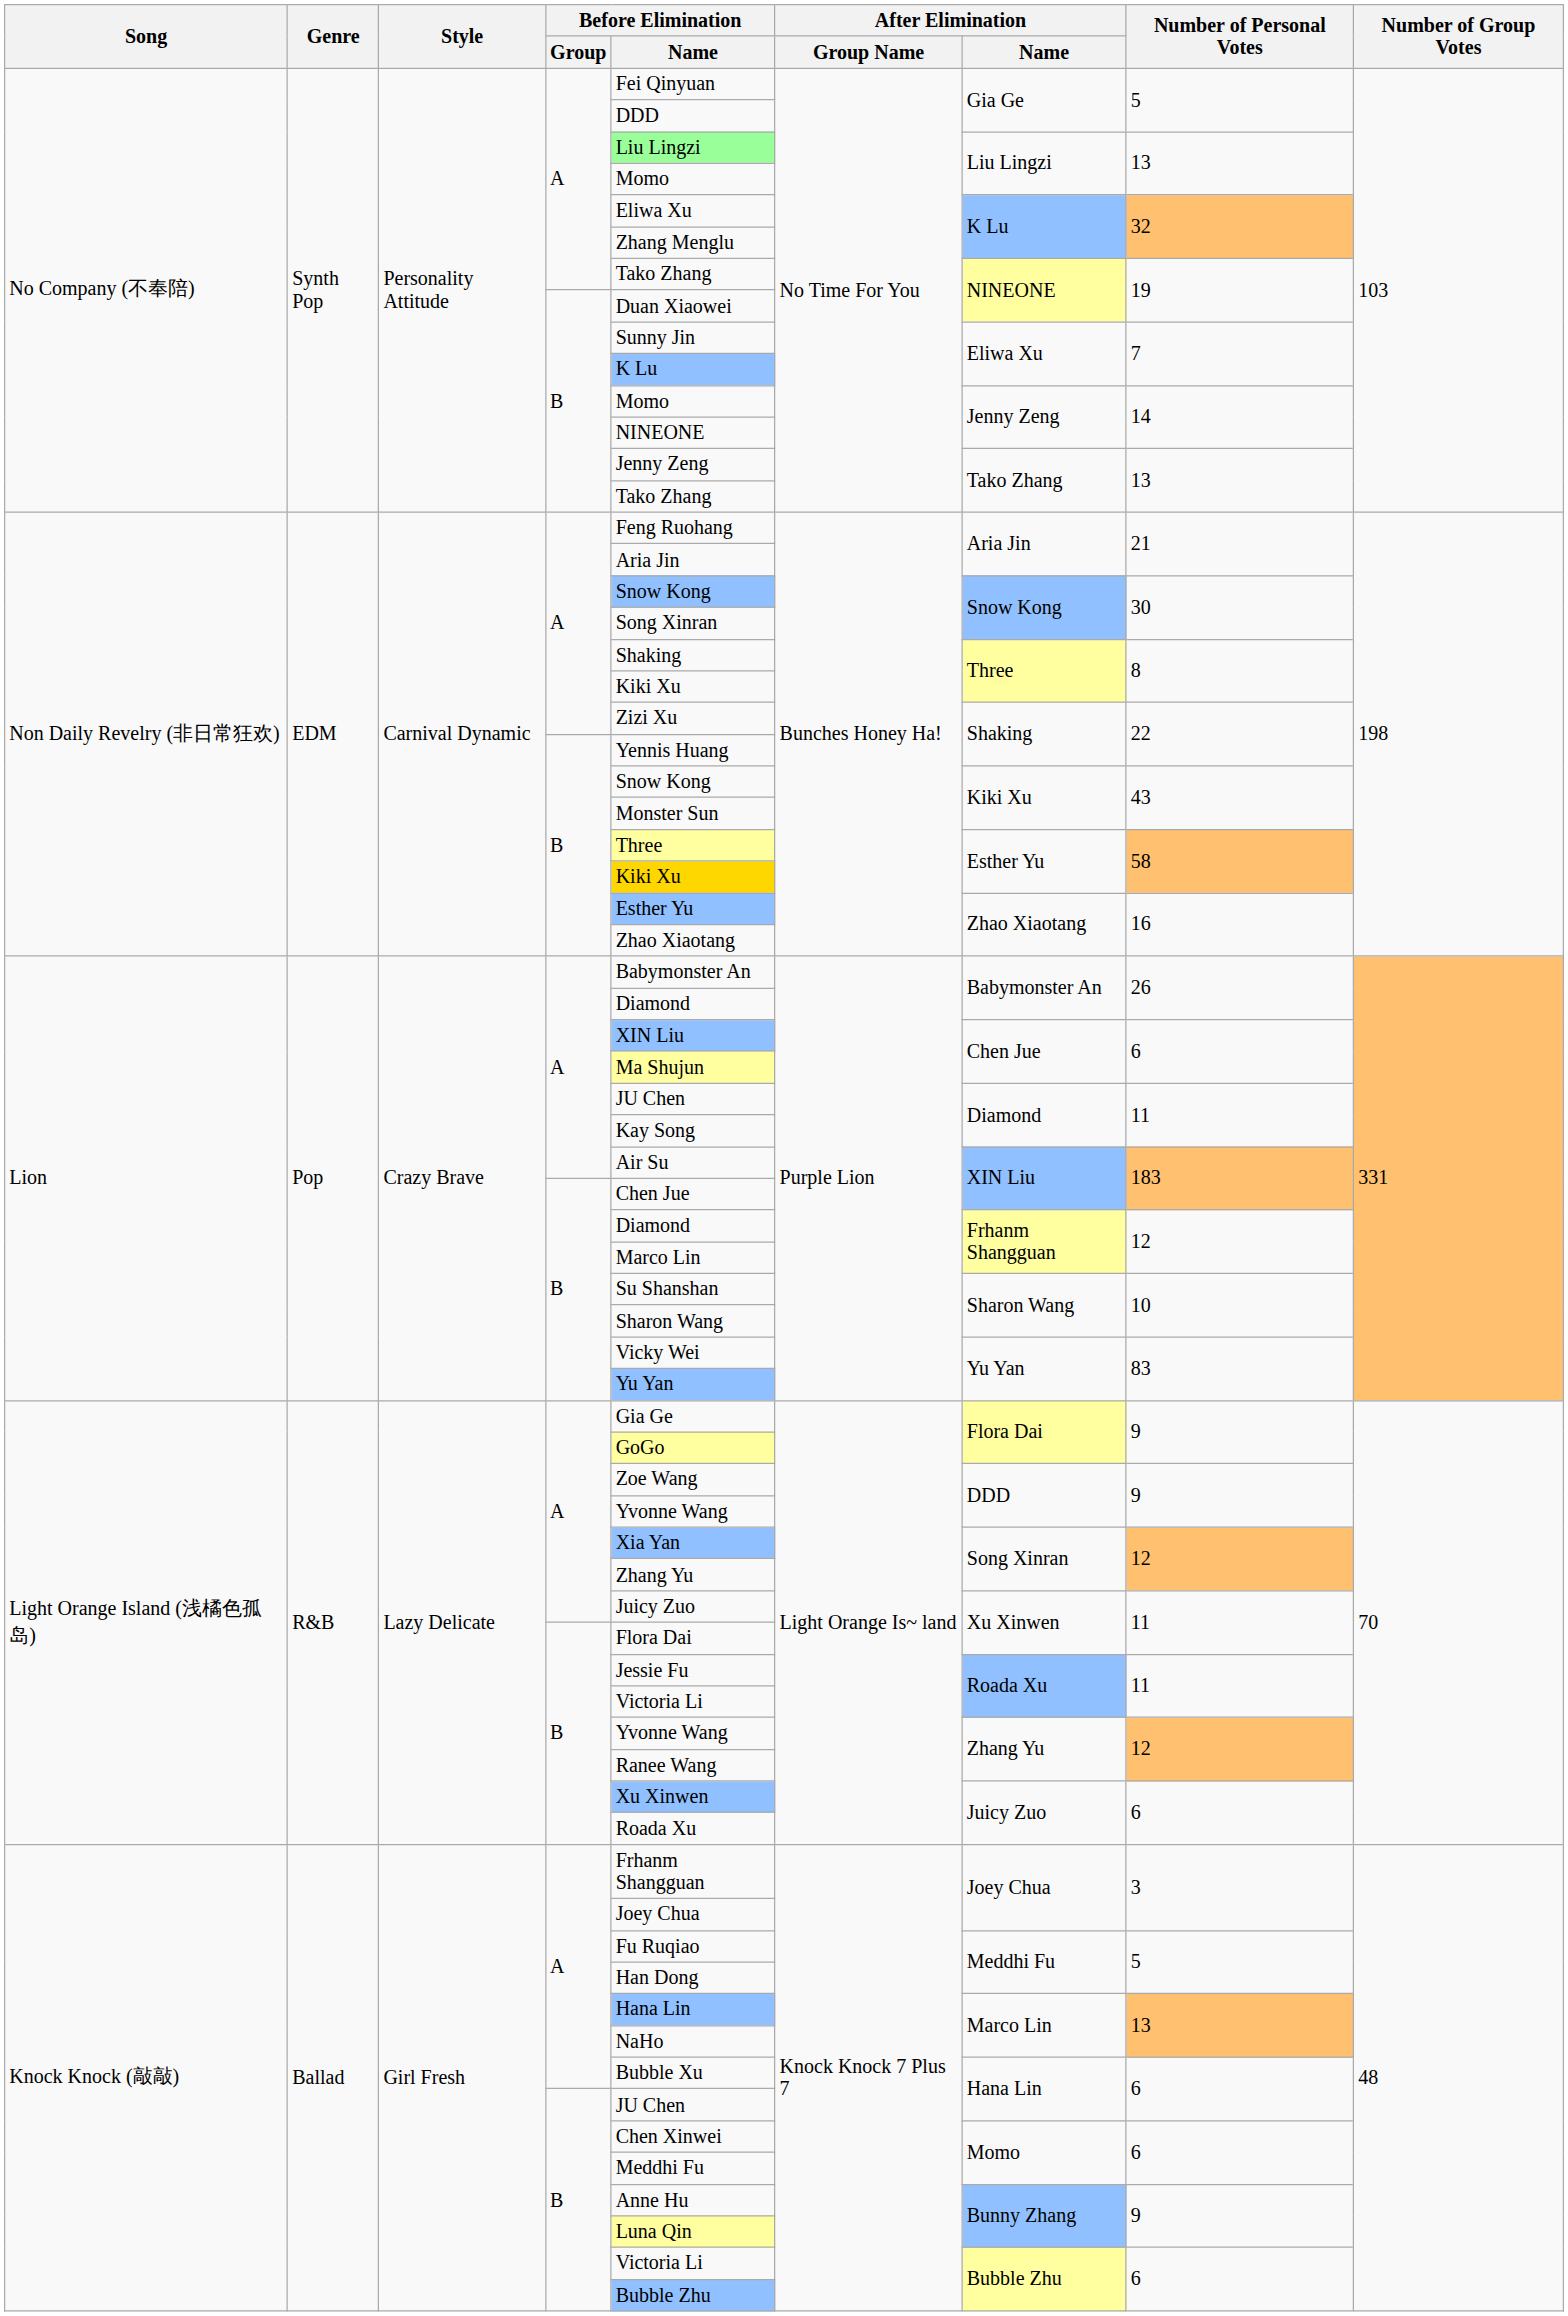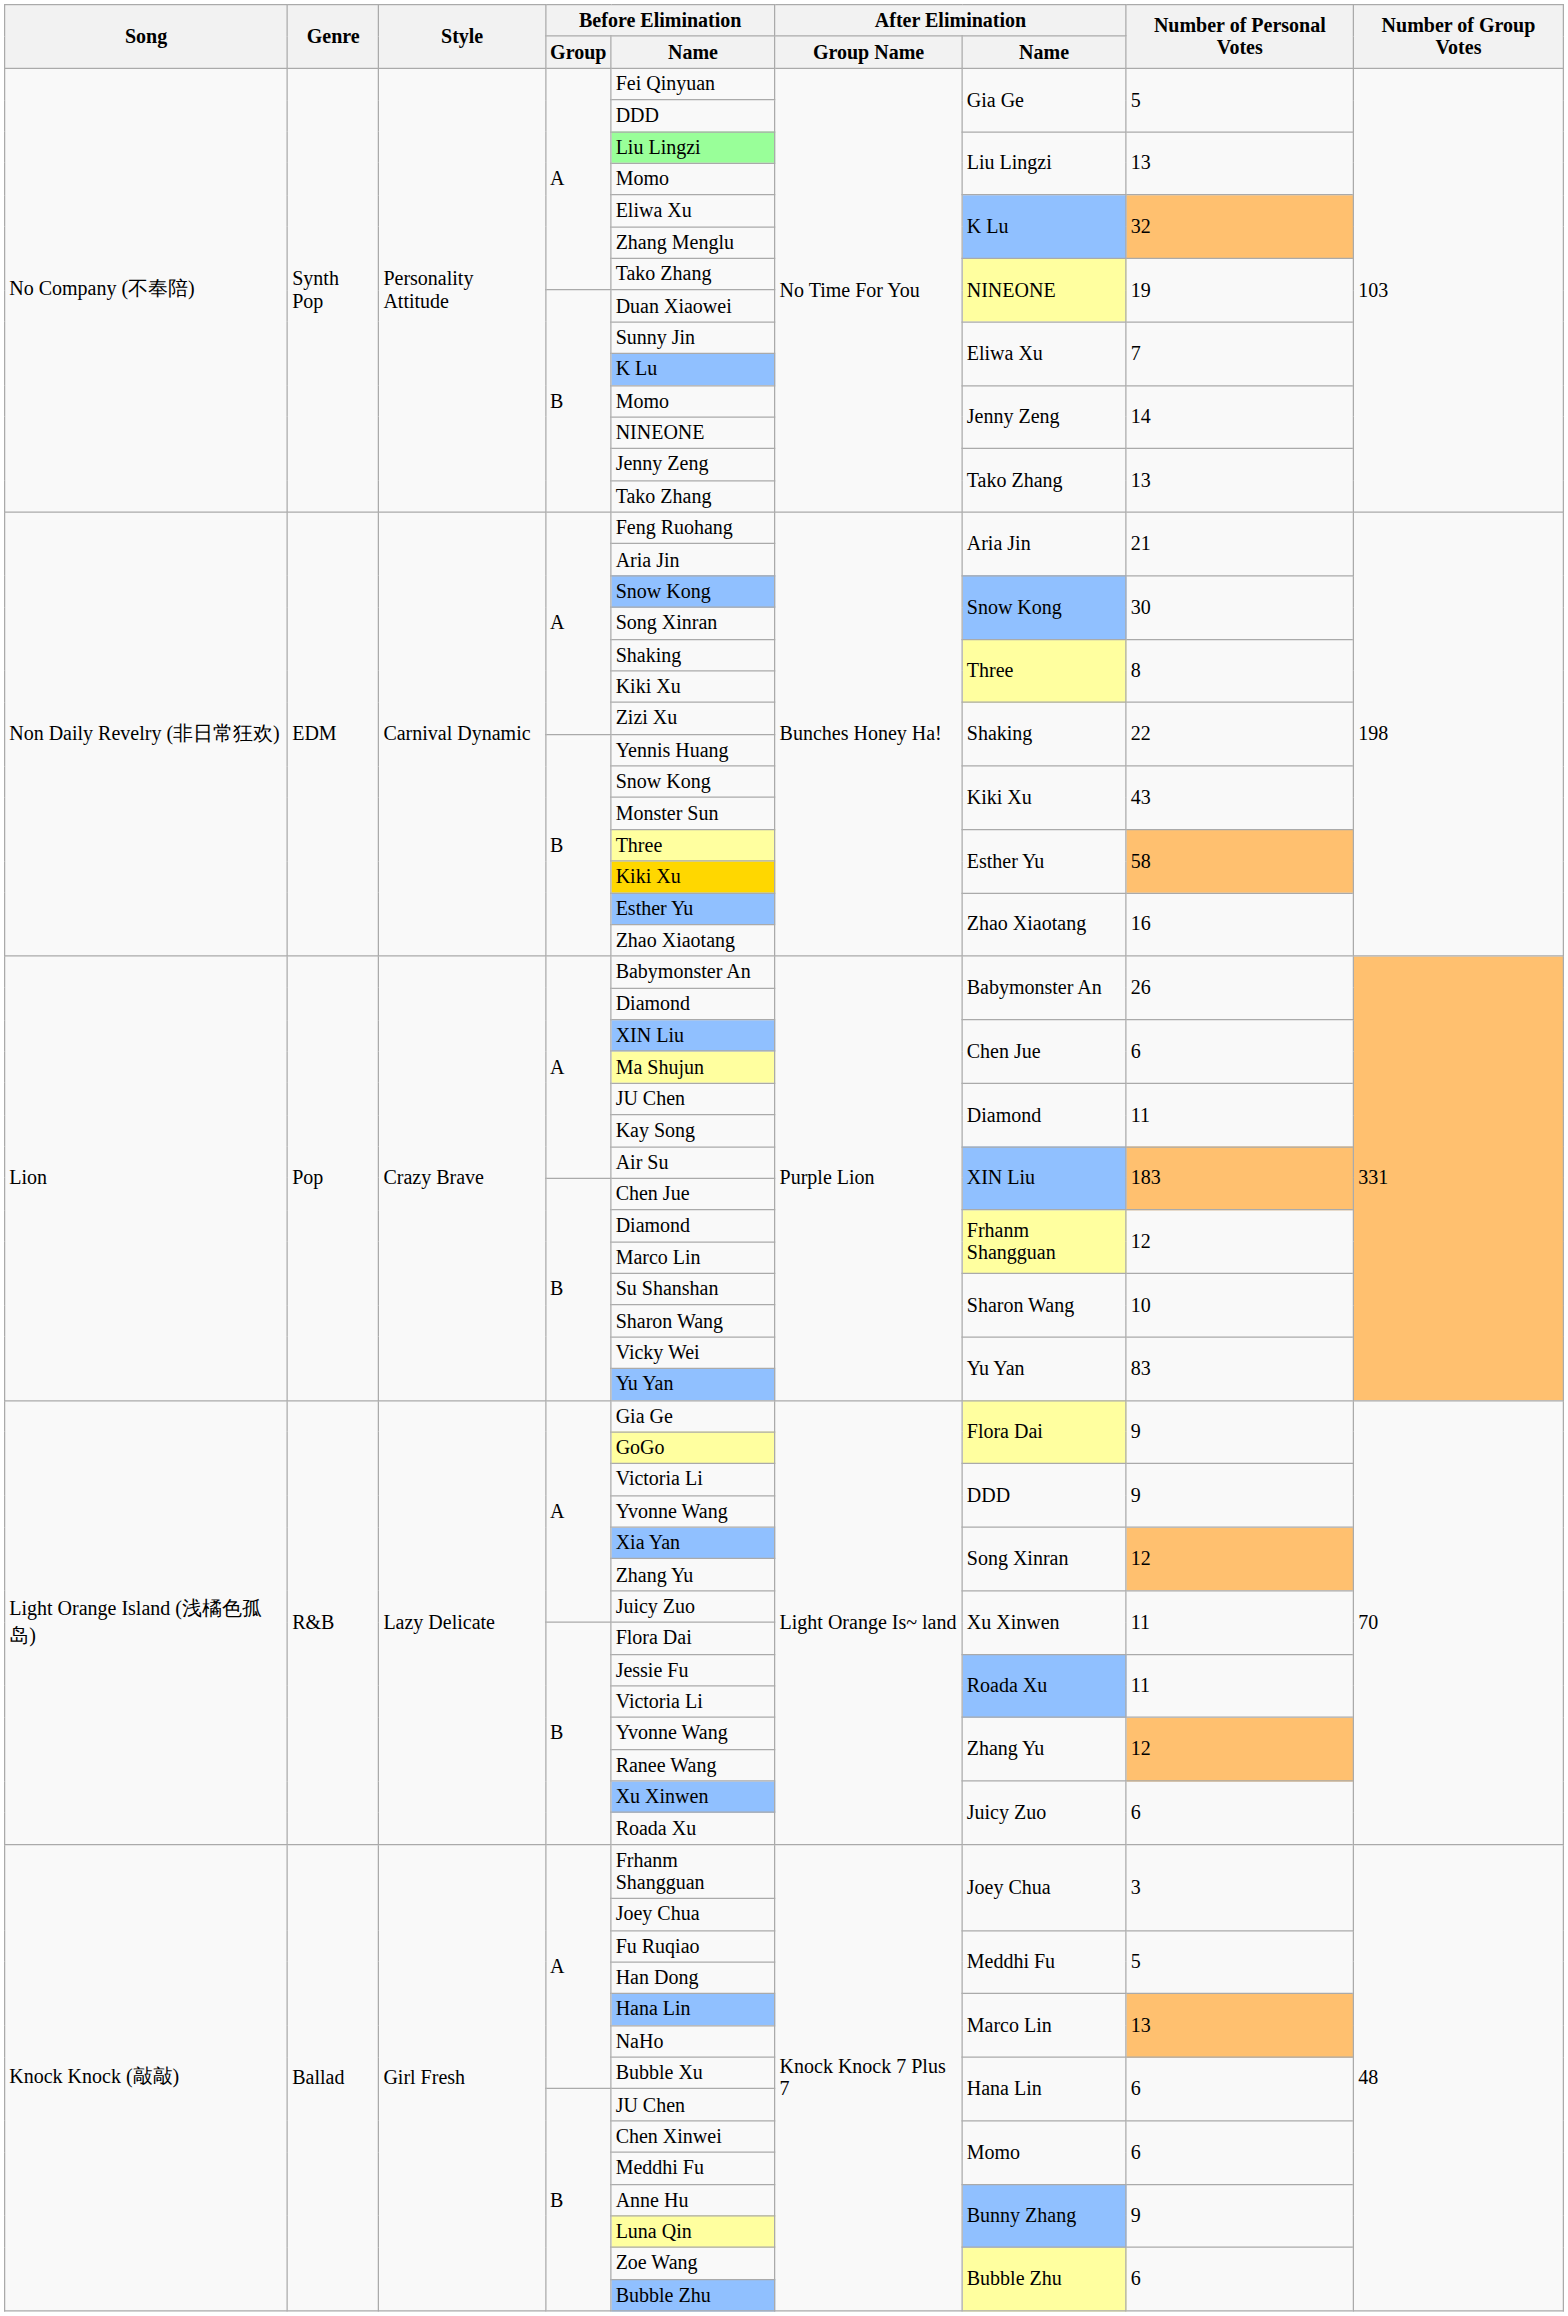(657, 1479) Zoe Wang -> (659, 1479) Victoria Li
(659, 2263) Victoria Li -> (657, 2263) Zoe Wang
